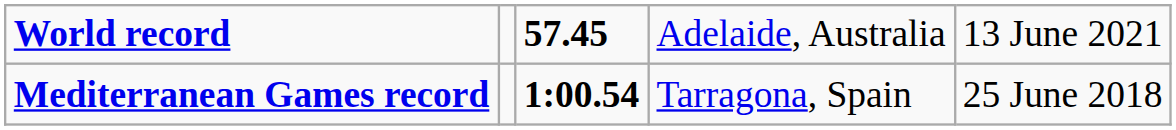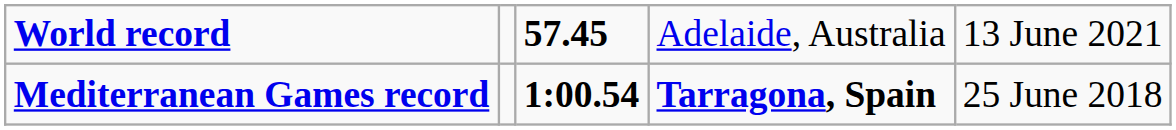(784, 93) normal -> (796, 93) bold
